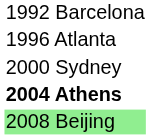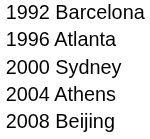(64, 94) bold -> (61, 94) normal
(60, 121) lightgreen background -> (60, 121) no background
